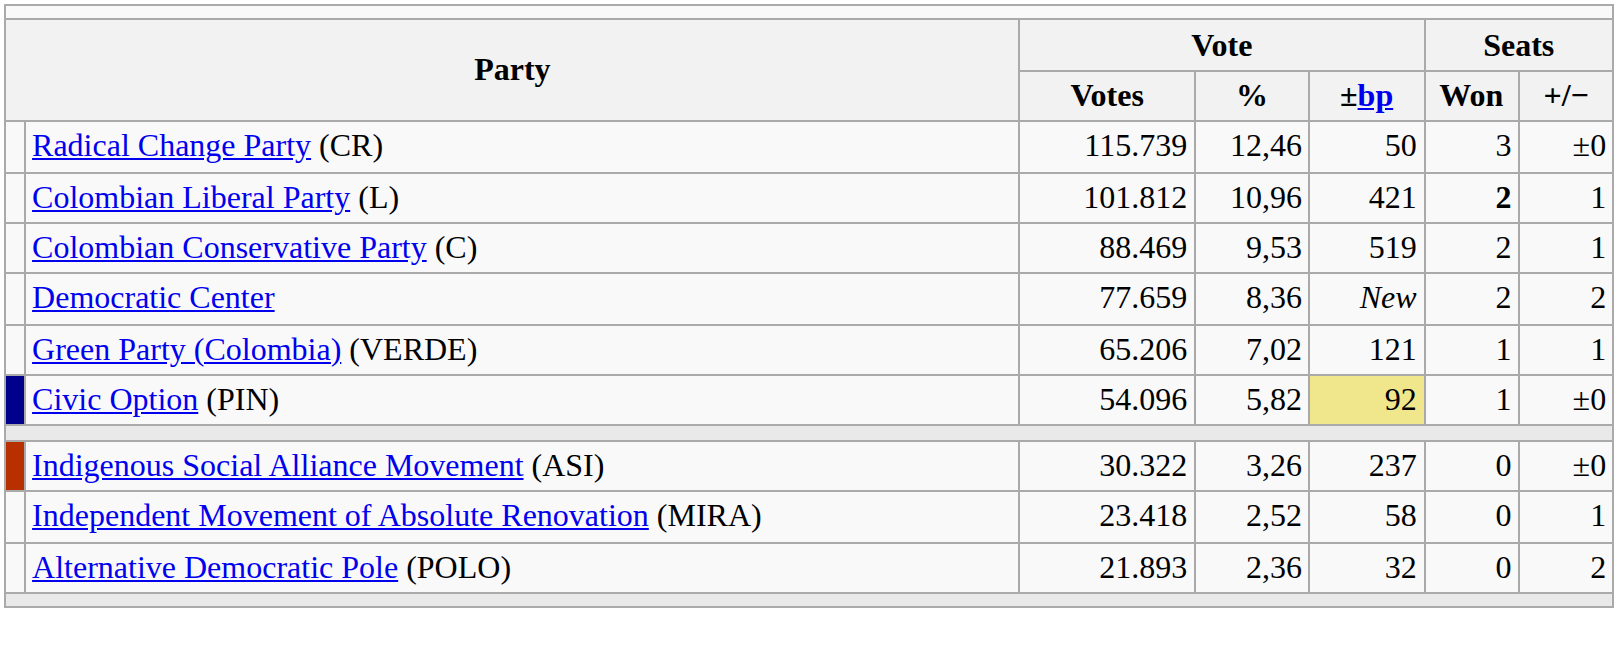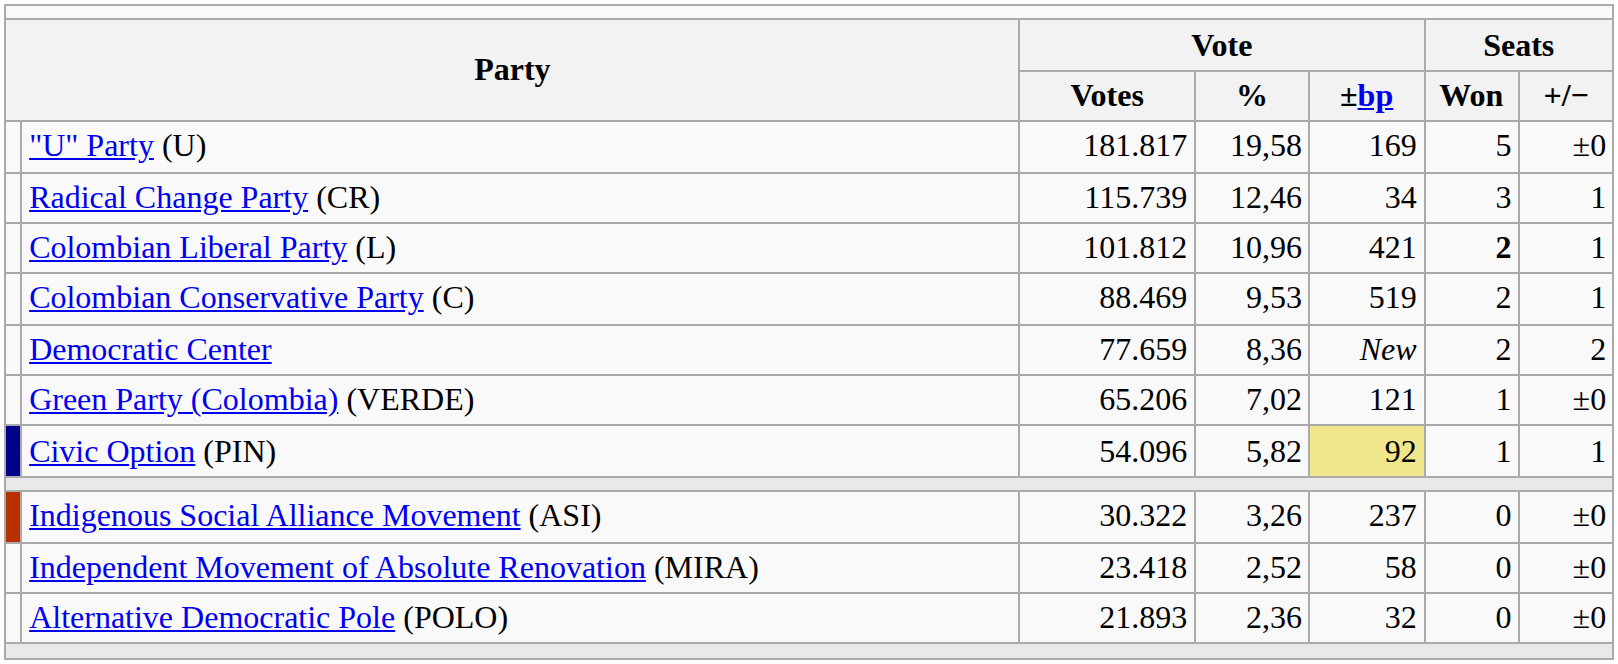+ row: (118, 146)
(1401, 146) 50 -> (1401, 196) 34
(1589, 146) ±0 -> (1598, 196) 1
(1598, 349) 1 -> (1589, 399) ±0
(1589, 399) ±0 -> (1598, 450) 1
(1598, 516) 1 -> (1589, 566) ±0
(1598, 566) 2 -> (1589, 617) ±0
